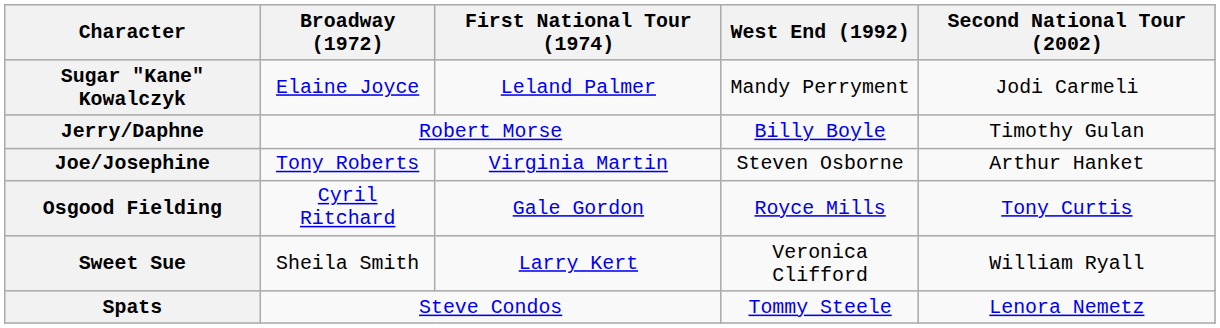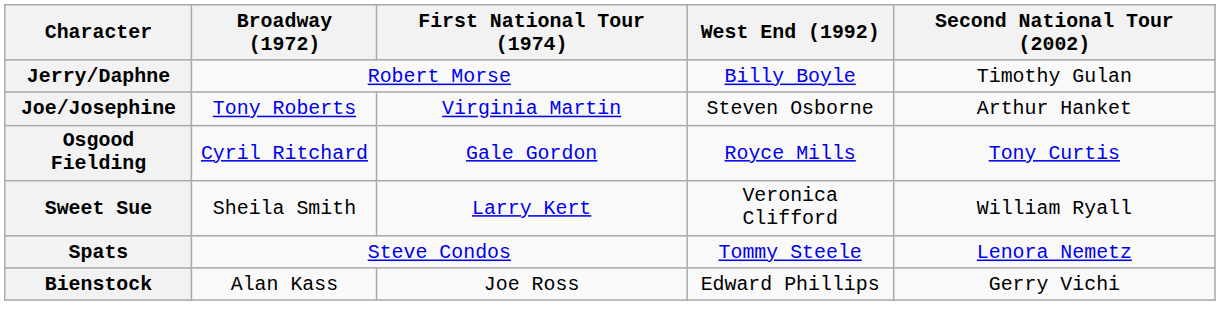- row: (132, 88)
+ row: (98, 284)
